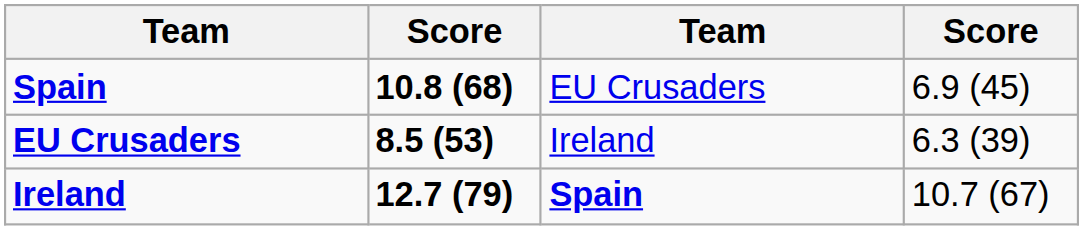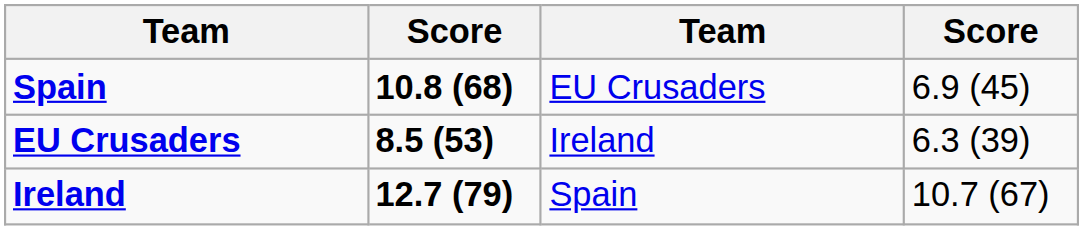(596, 195) bold -> (593, 195) normal
